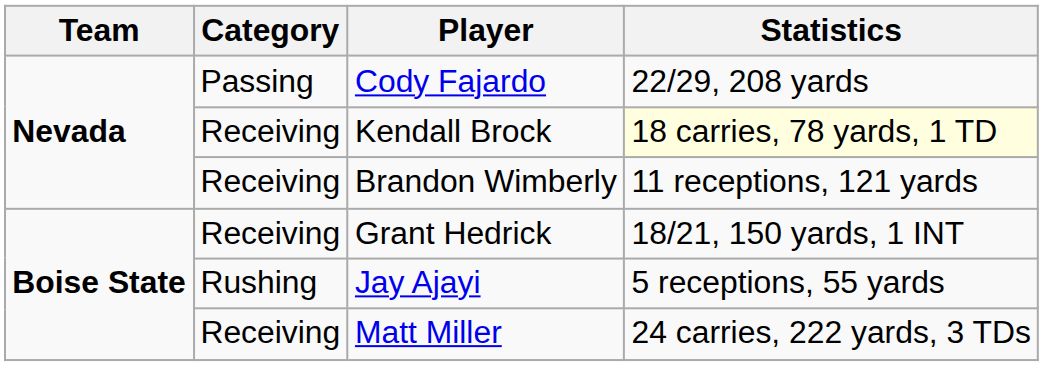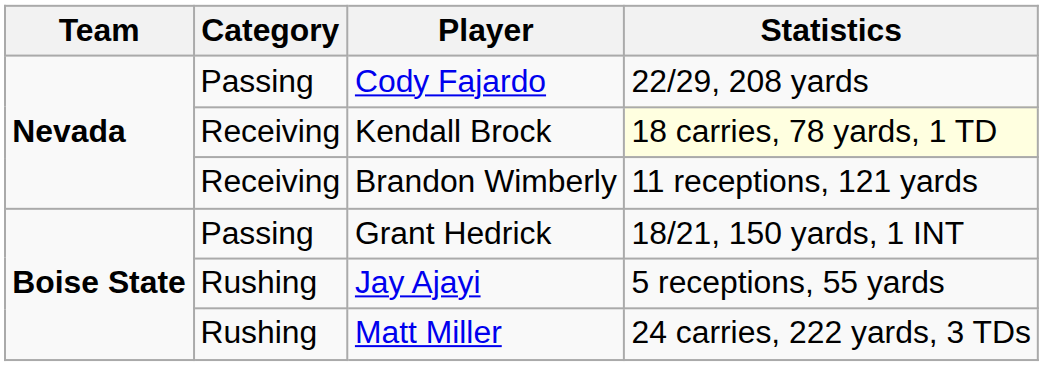(270, 232) Receiving -> (257, 232) Passing
(270, 333) Receiving -> (259, 333) Rushing
